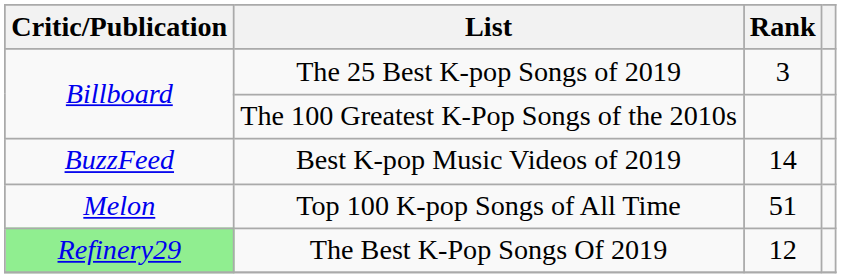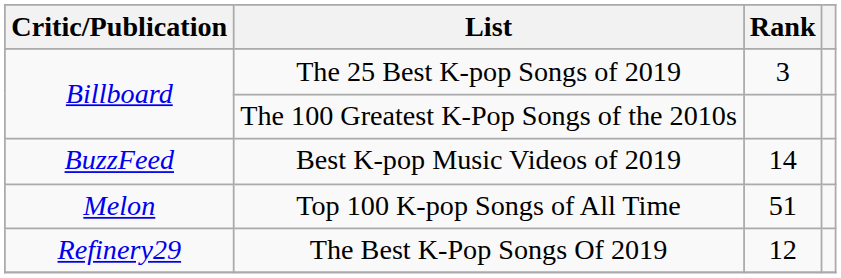(119, 250) lightgreen background -> (119, 250) no background
